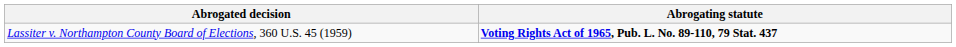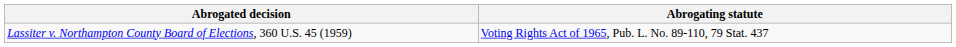(629, 33) bold -> (625, 33) normal
